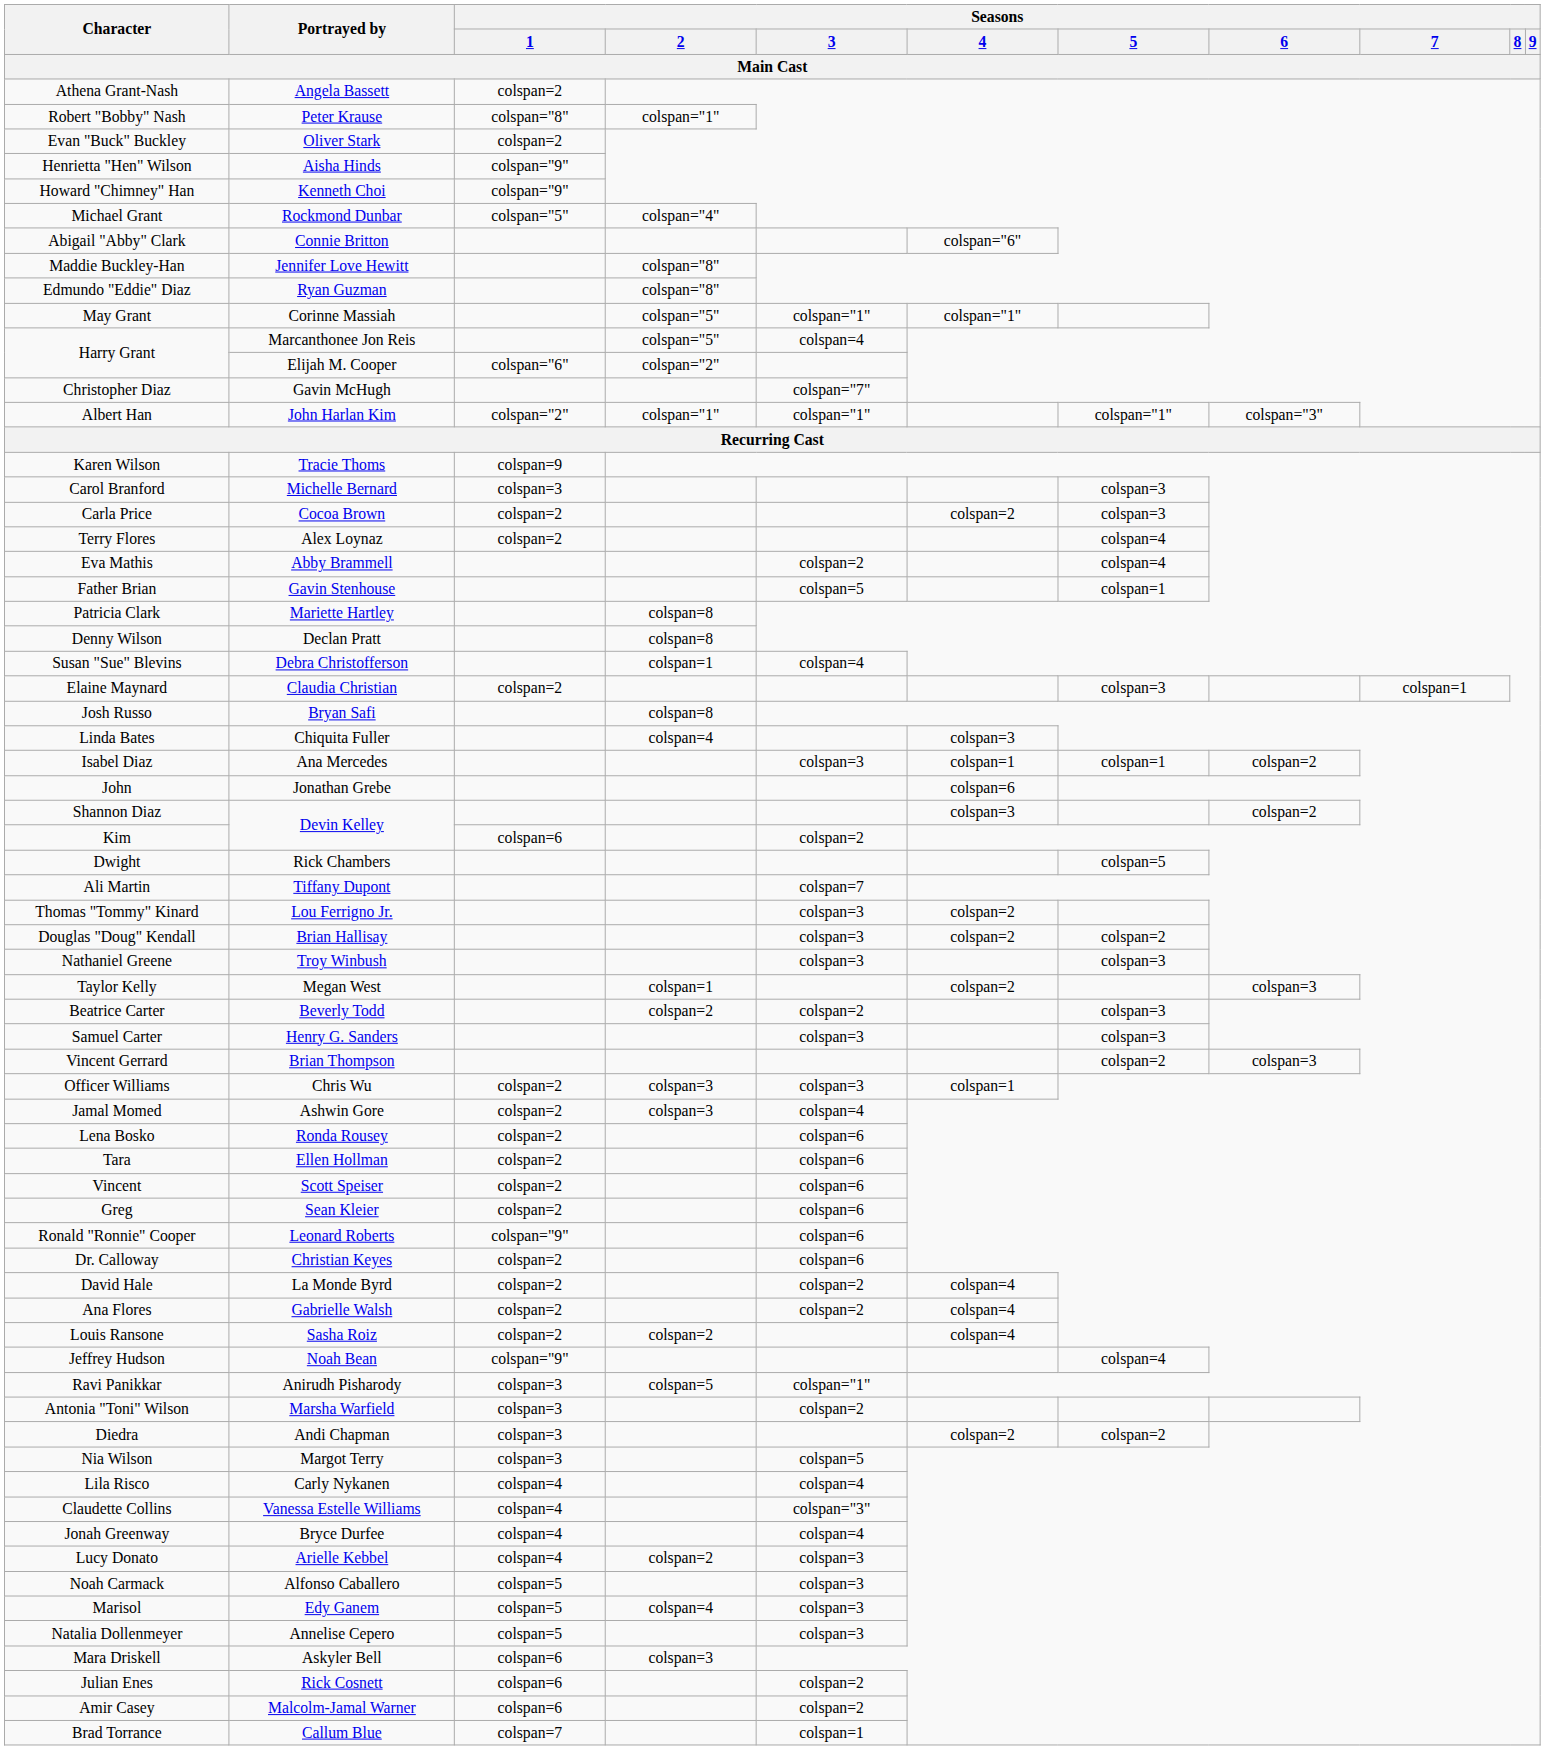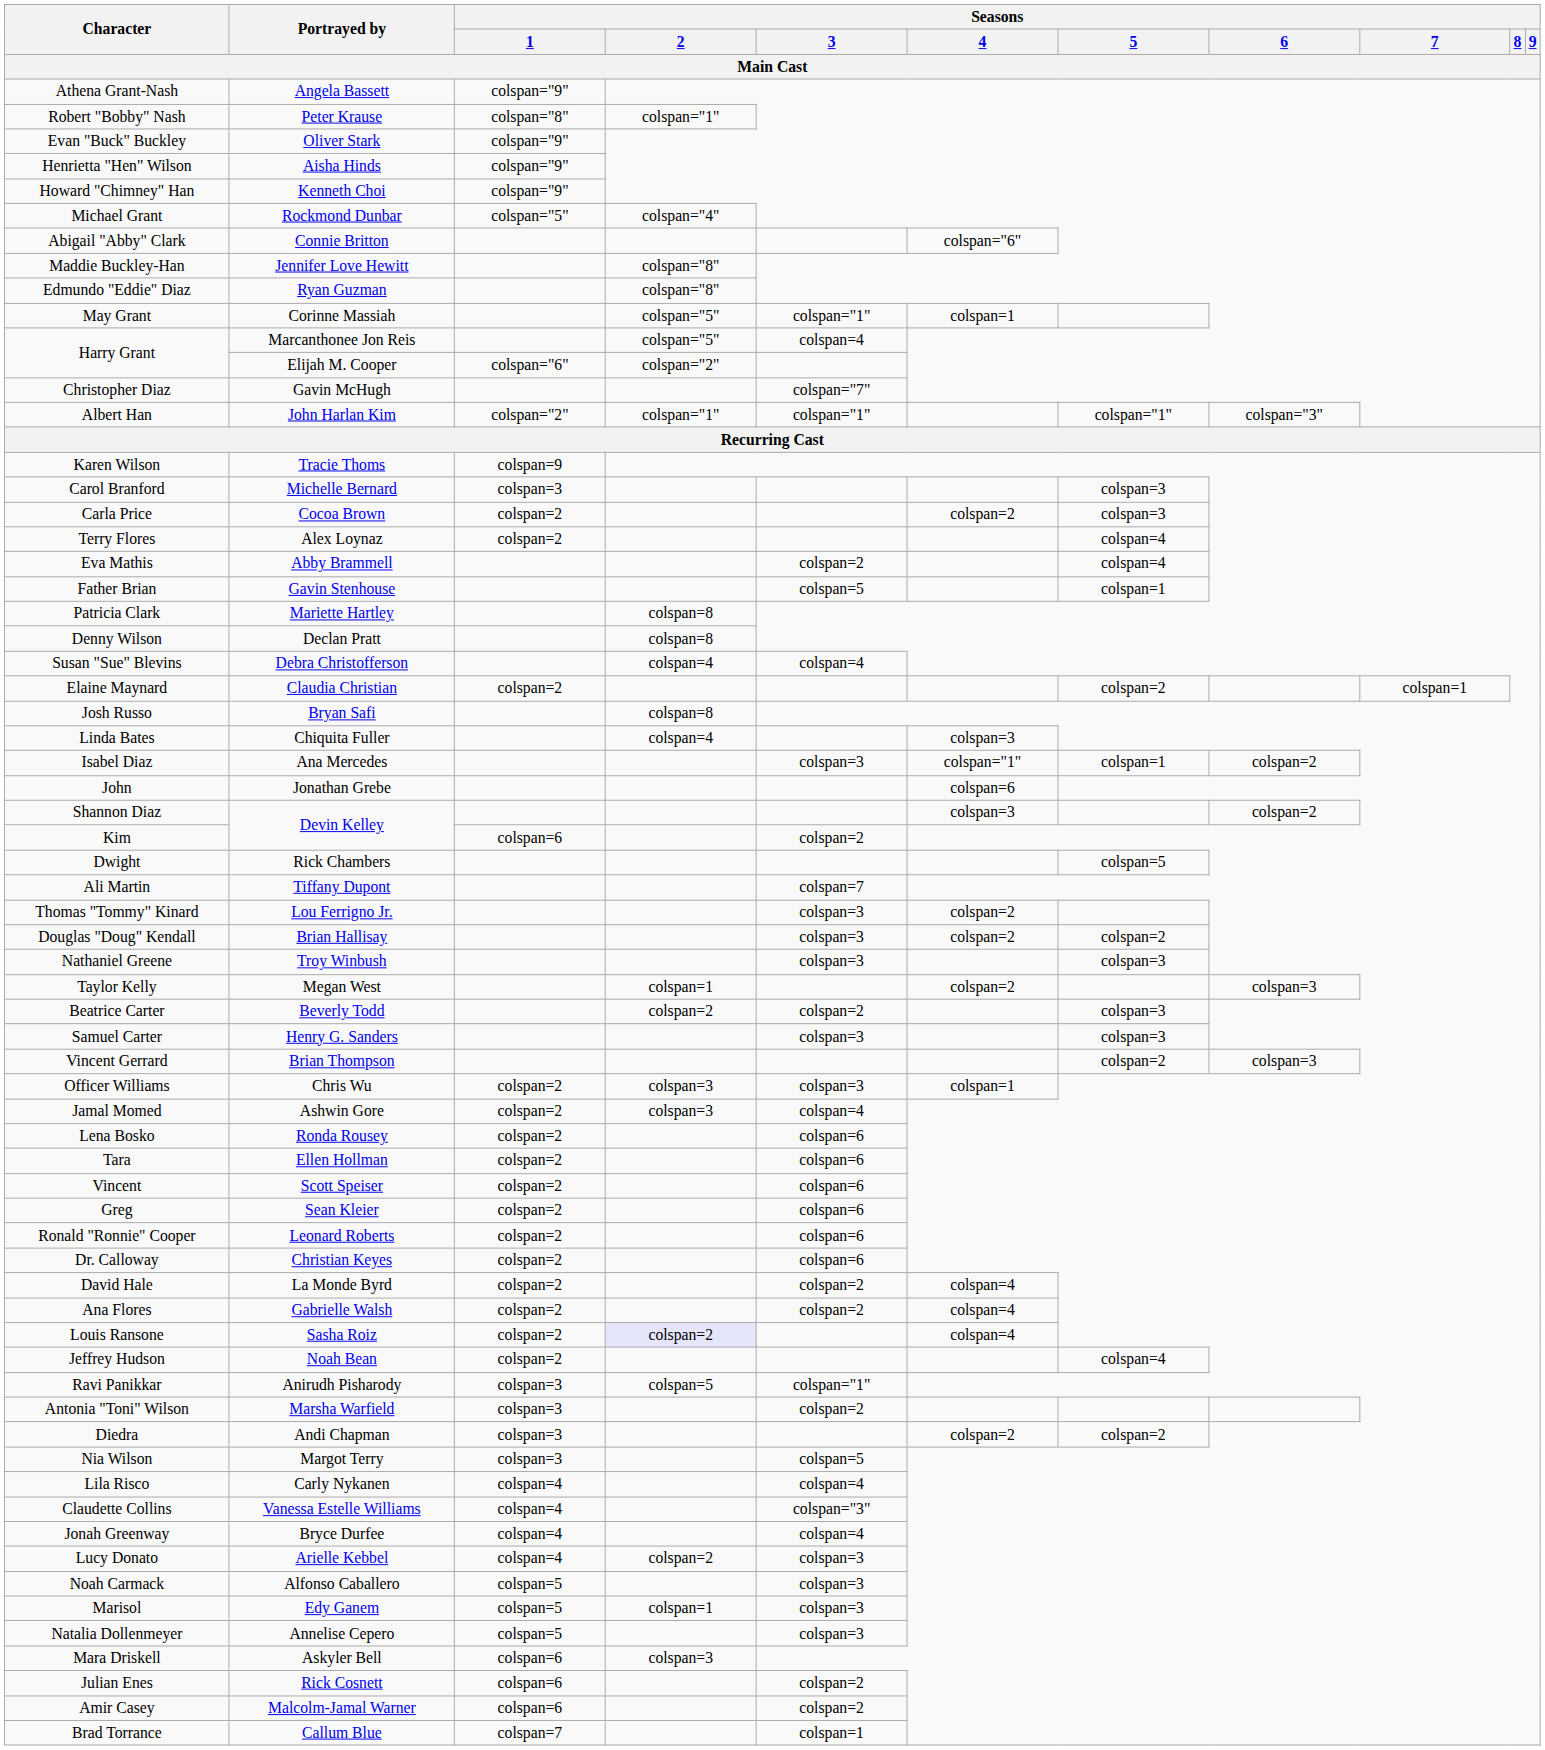(530, 91) colspan=2 -> (530, 91) colspan="9"
(530, 141) colspan=2 -> (530, 141) colspan="9"
(982, 315) colspan="1" -> (982, 315) colspan=1
(681, 663) colspan=1 -> (681, 663) colspan=4
(1133, 688) colspan=3 -> (1133, 688) colspan=2
(982, 762) colspan=1 -> (982, 762) colspan="1"
(530, 1235) colspan="9" -> (530, 1235) colspan=2
(681, 1334) no background -> (681, 1334) lavender background
(530, 1359) colspan="9" -> (530, 1359) colspan=2
(681, 1608) colspan=4 -> (681, 1608) colspan=1
